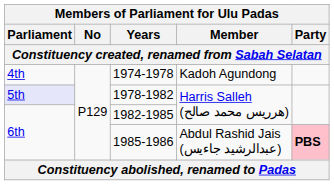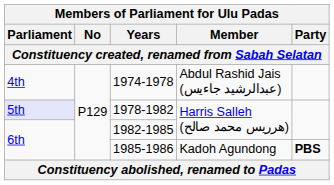(228, 74) Kadoh Agundong -> (230, 82) Abdul Rashid Jais (عبدالرشيد جاءيس)
(230, 142) Abdul Rashid Jais (عبدالرشيد جاءيس) -> (228, 149) Kadoh Agundong
(308, 142) pink background -> (308, 149) no background
